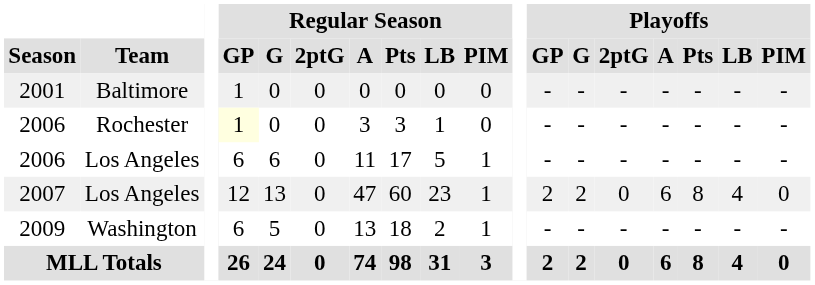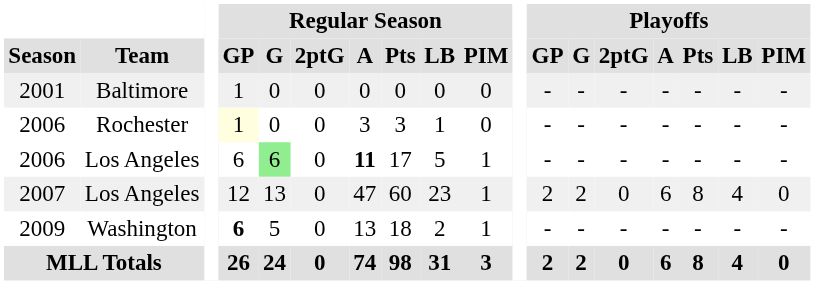(275, 159) no background -> (275, 159) lightgreen background
(365, 159) normal -> (365, 159) bold
(238, 228) normal -> (238, 228) bold
